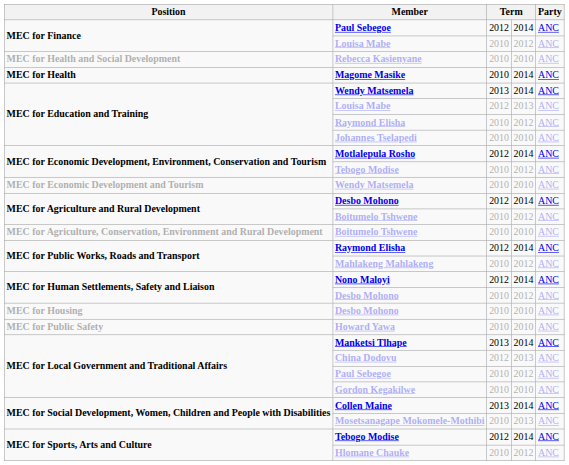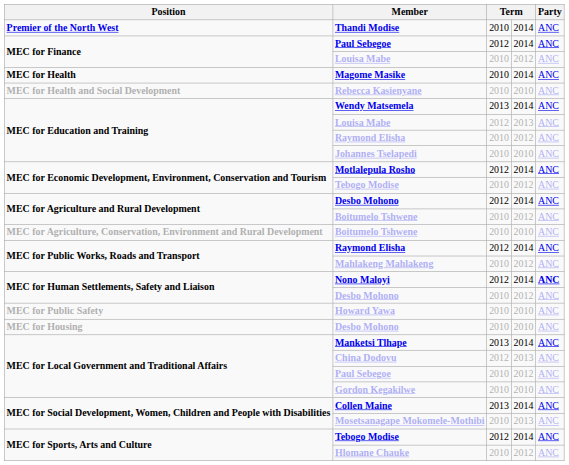+ row: (63, 28)
rows swapped: (41, 75) <-> (93, 59)
- row: (105, 185)
(548, 279) normal -> (549, 279) bold
rows swapped: (45, 311) <-> (55, 327)
